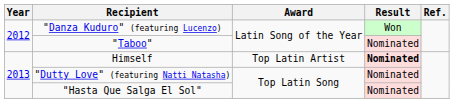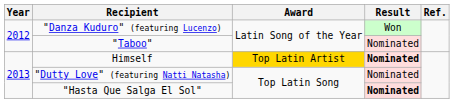(299, 59) no background -> (299, 59) gold background
(393, 91) normal -> (393, 91) bold
